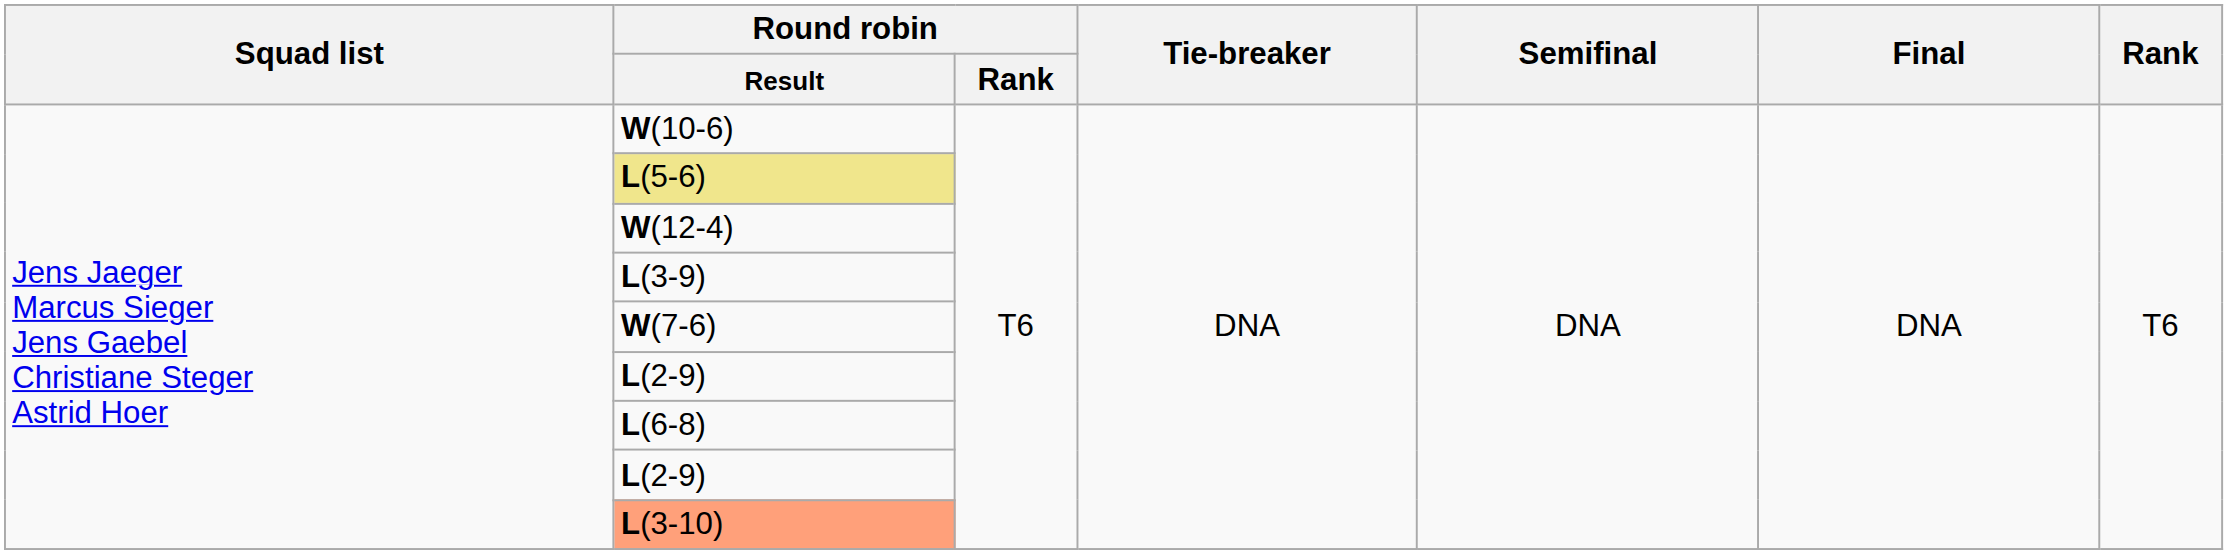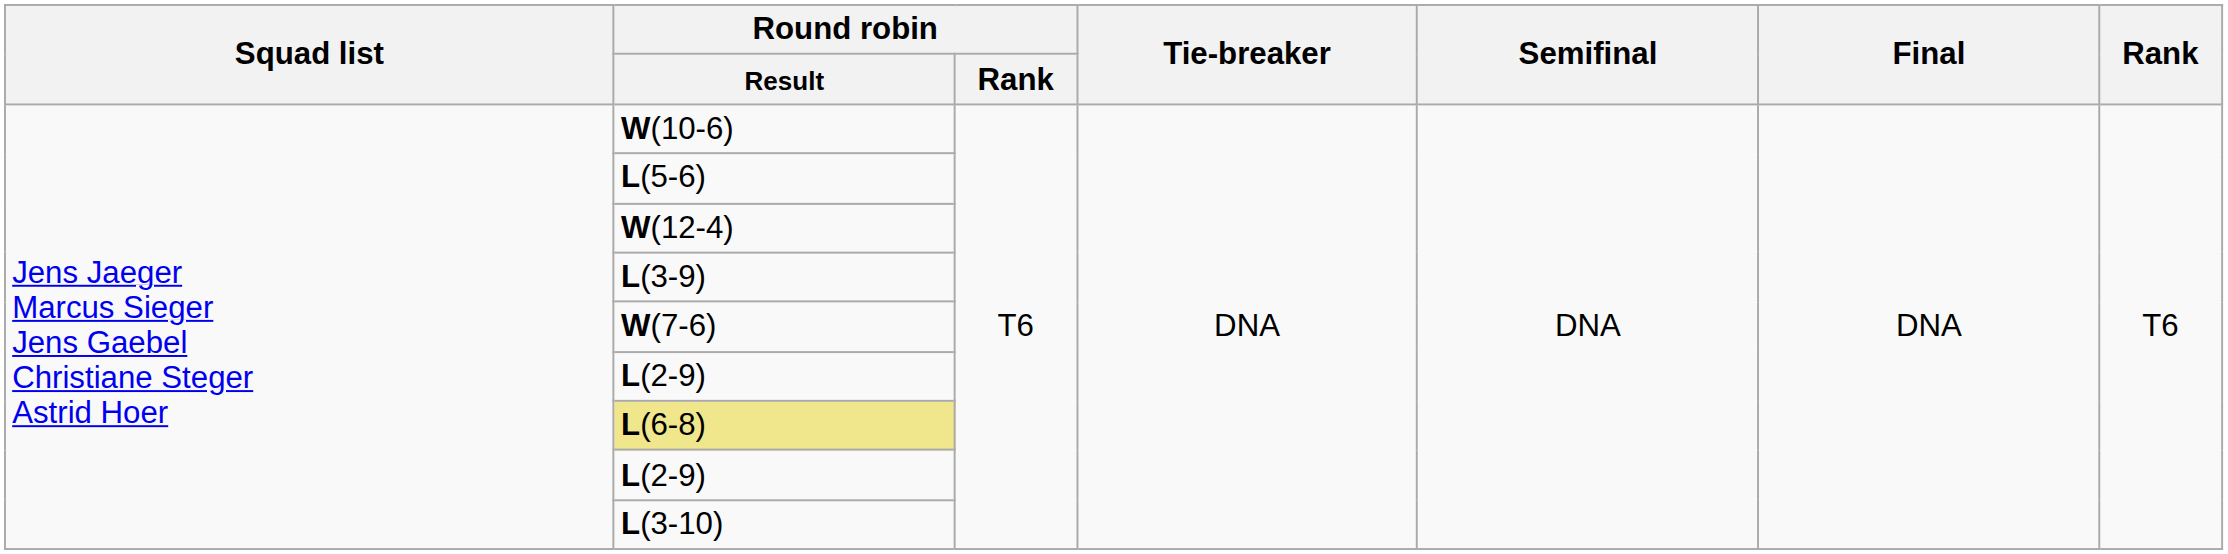(664, 177) khaki background -> (664, 177) no background
(664, 425) no background -> (664, 425) khaki background
(672, 524) lightsalmon background -> (672, 524) no background
